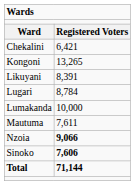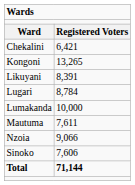(67, 138) bold -> (67, 138) normal
(67, 153) bold -> (67, 153) normal
